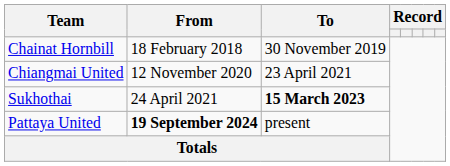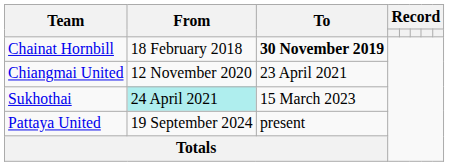(325, 49) normal -> (322, 49) bold
(174, 98) no background -> (174, 98) paleturquoise background
(315, 98) bold -> (308, 98) normal
(194, 123) bold -> (192, 123) normal
